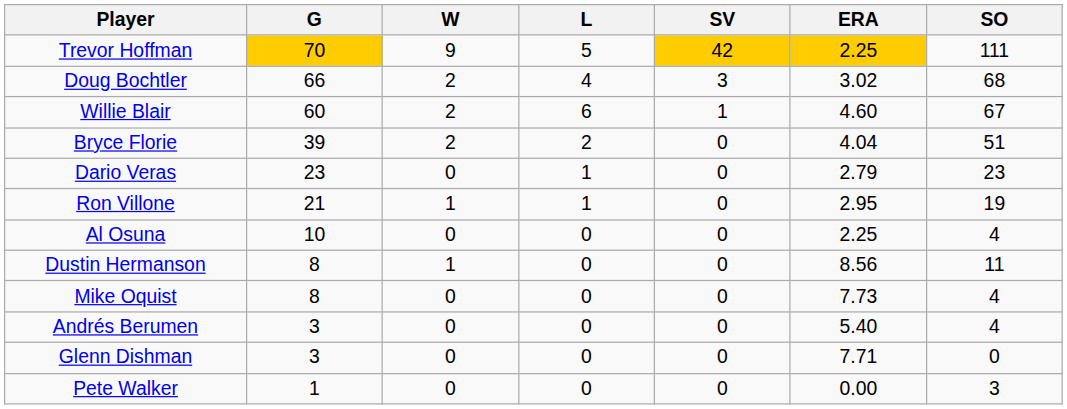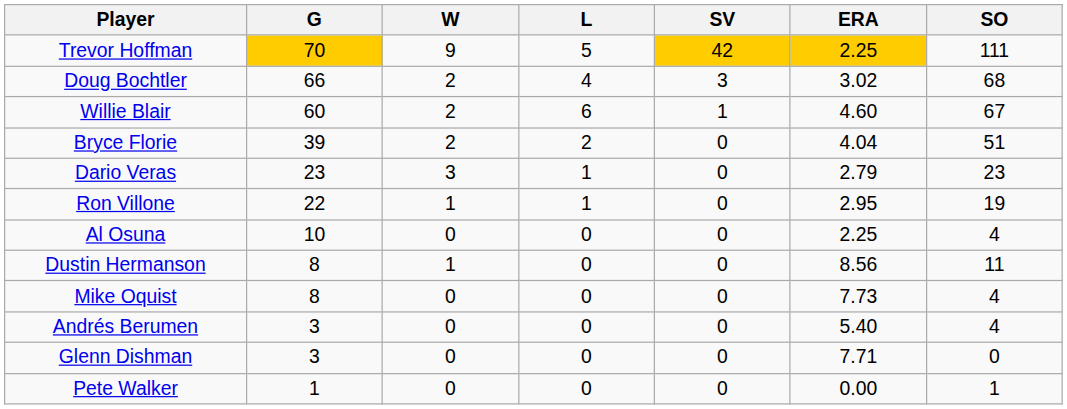(450, 173) 0 -> (450, 173) 3
(314, 204) 21 -> (314, 204) 22
(994, 388) 3 -> (994, 388) 1
